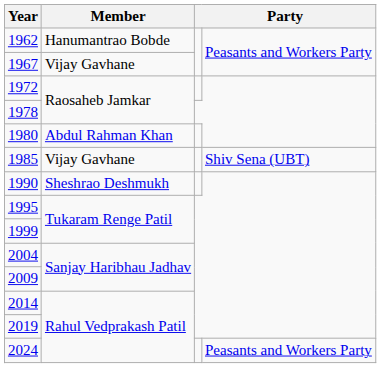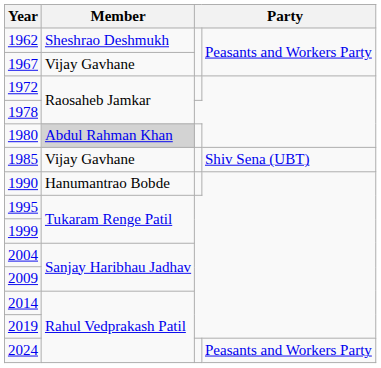(107, 40) Hanumantrao Bobde -> (107, 40) Sheshrao Deshmukh
(109, 135) no background -> (109, 135) lightgrey background
(107, 183) Sheshrao Deshmukh -> (107, 183) Hanumantrao Bobde
